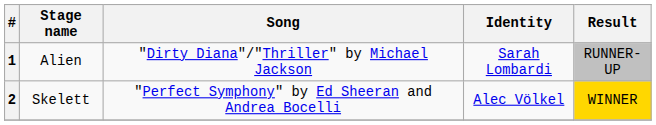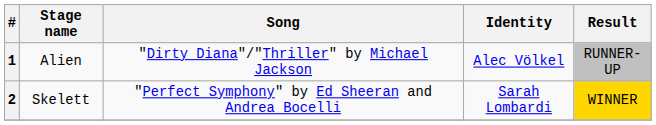(519, 62) Sarah Lombardi -> (519, 62) Alec Völkel
(519, 100) Alec Völkel -> (519, 100) Sarah Lombardi
